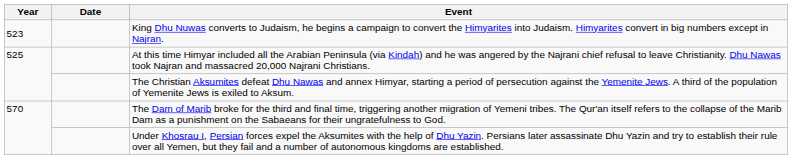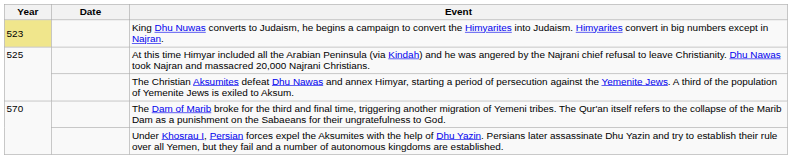(15, 33) no background -> (15, 33) khaki background
